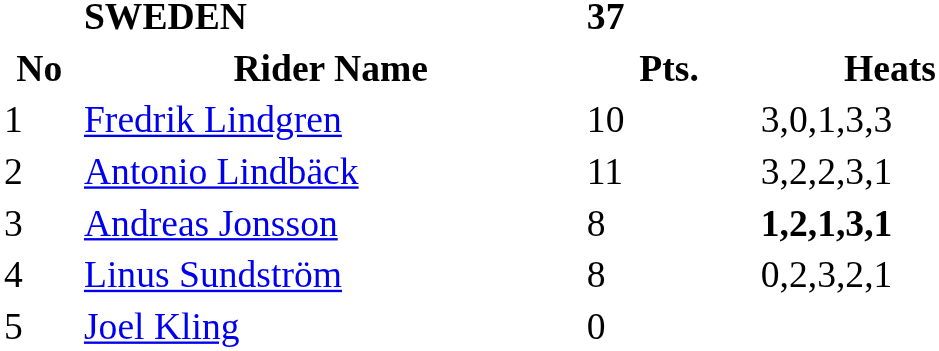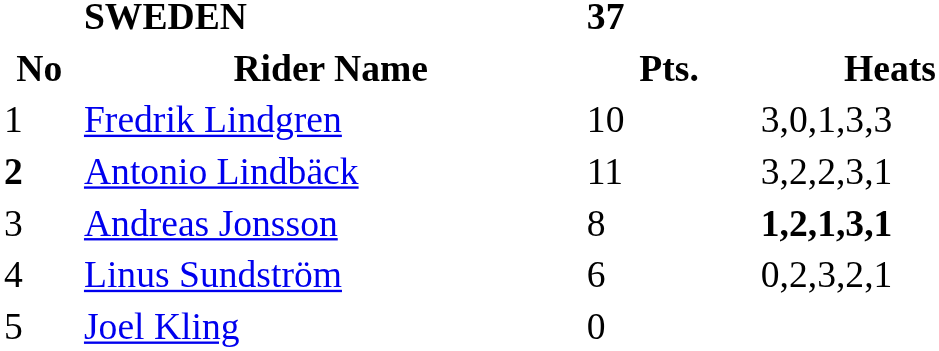(13, 171) normal -> (13, 171) bold
(596, 275) 8 -> (596, 275) 6
